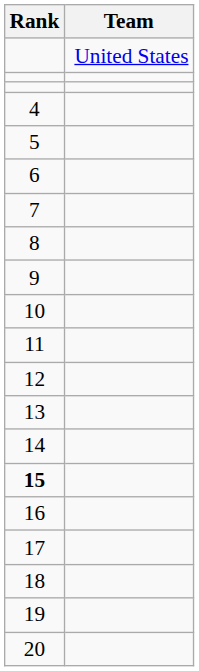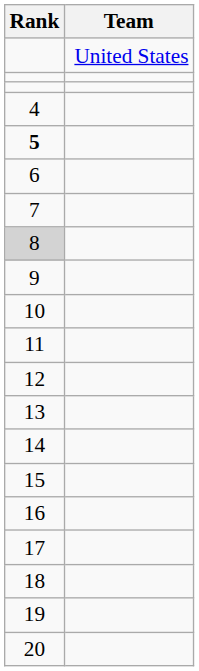(34, 142) normal -> (34, 142) bold
(34, 243) no background -> (34, 243) lightgrey background
(34, 479) bold -> (34, 479) normal
